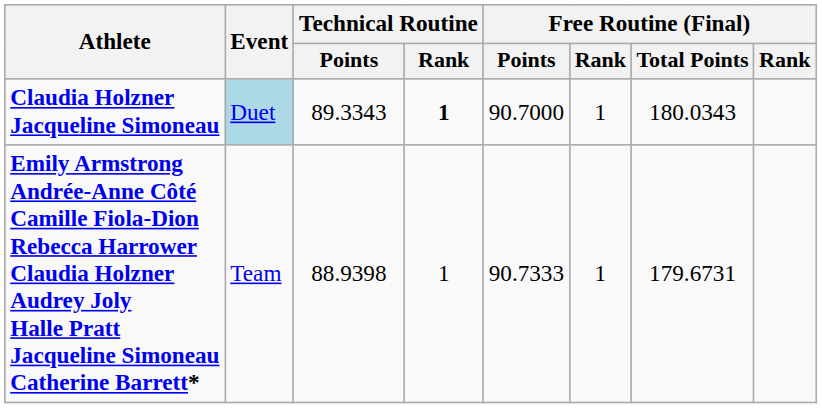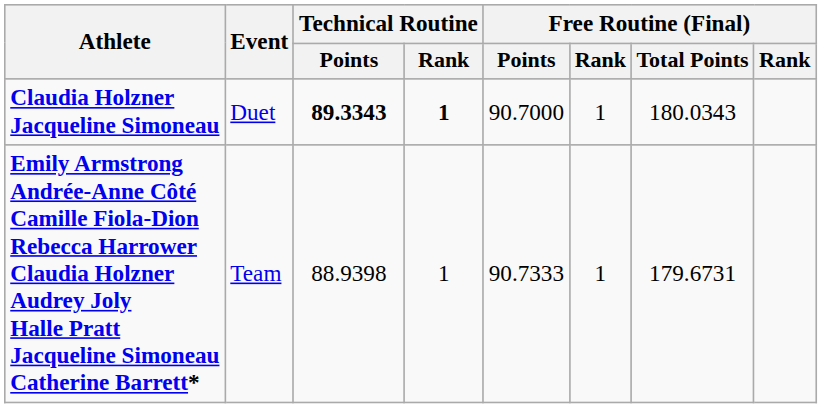(253, 112) lightblue background -> (253, 112) no background
(349, 112) normal -> (349, 112) bold
